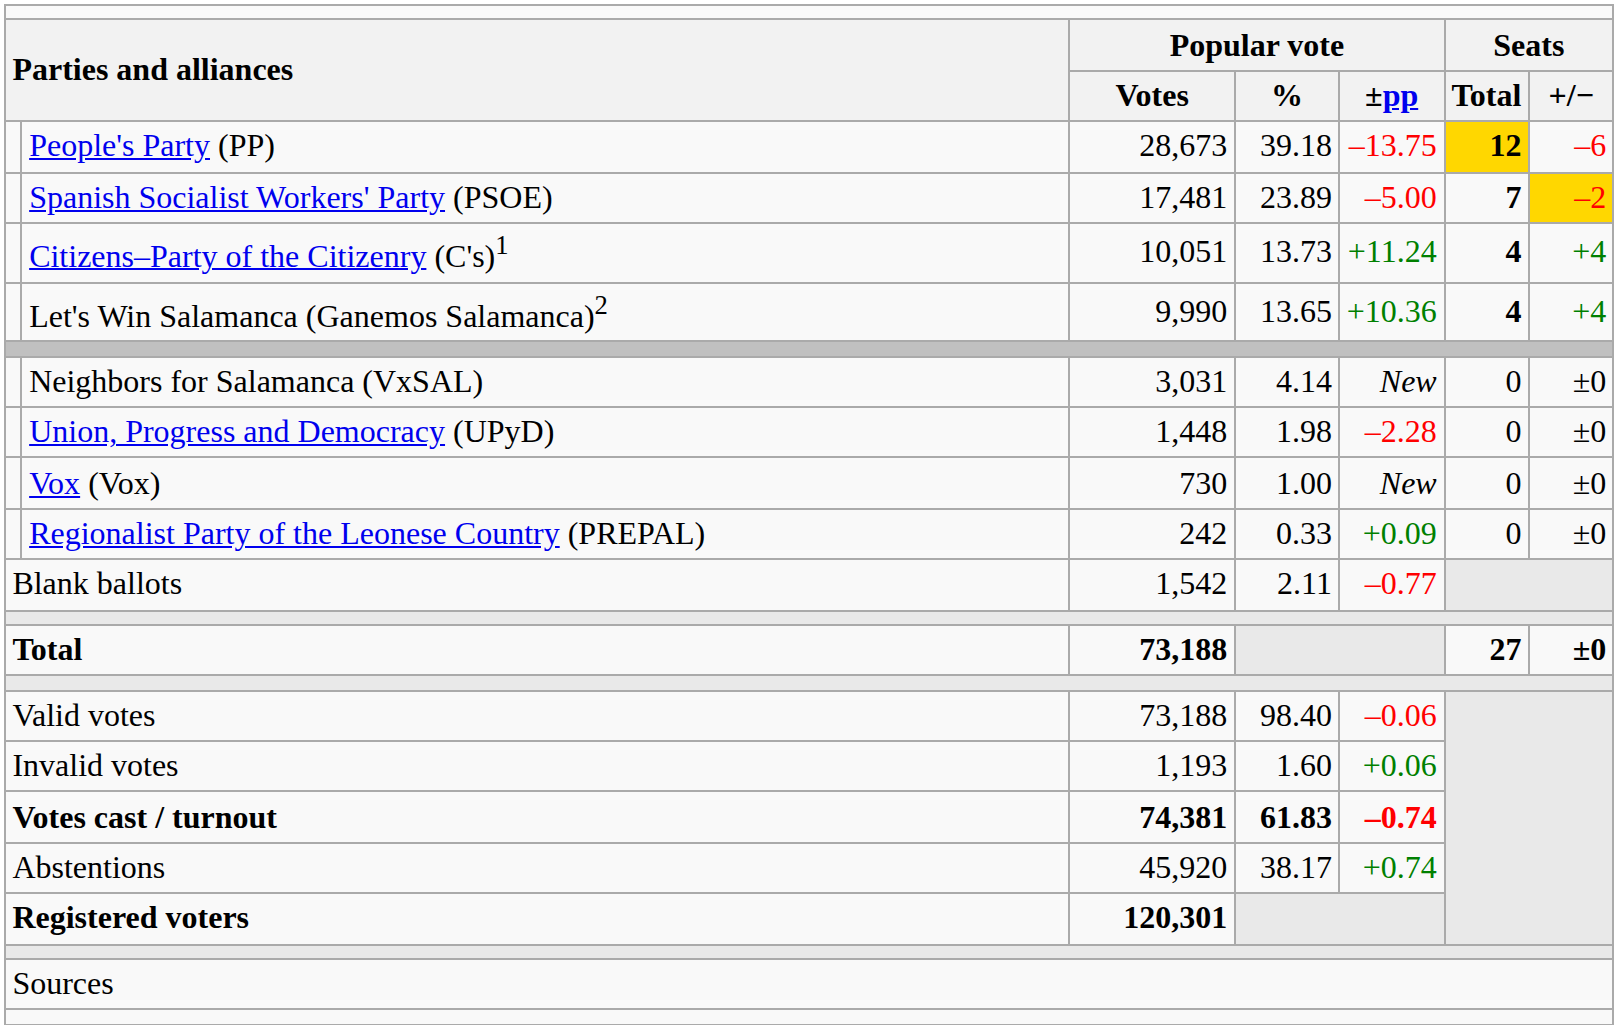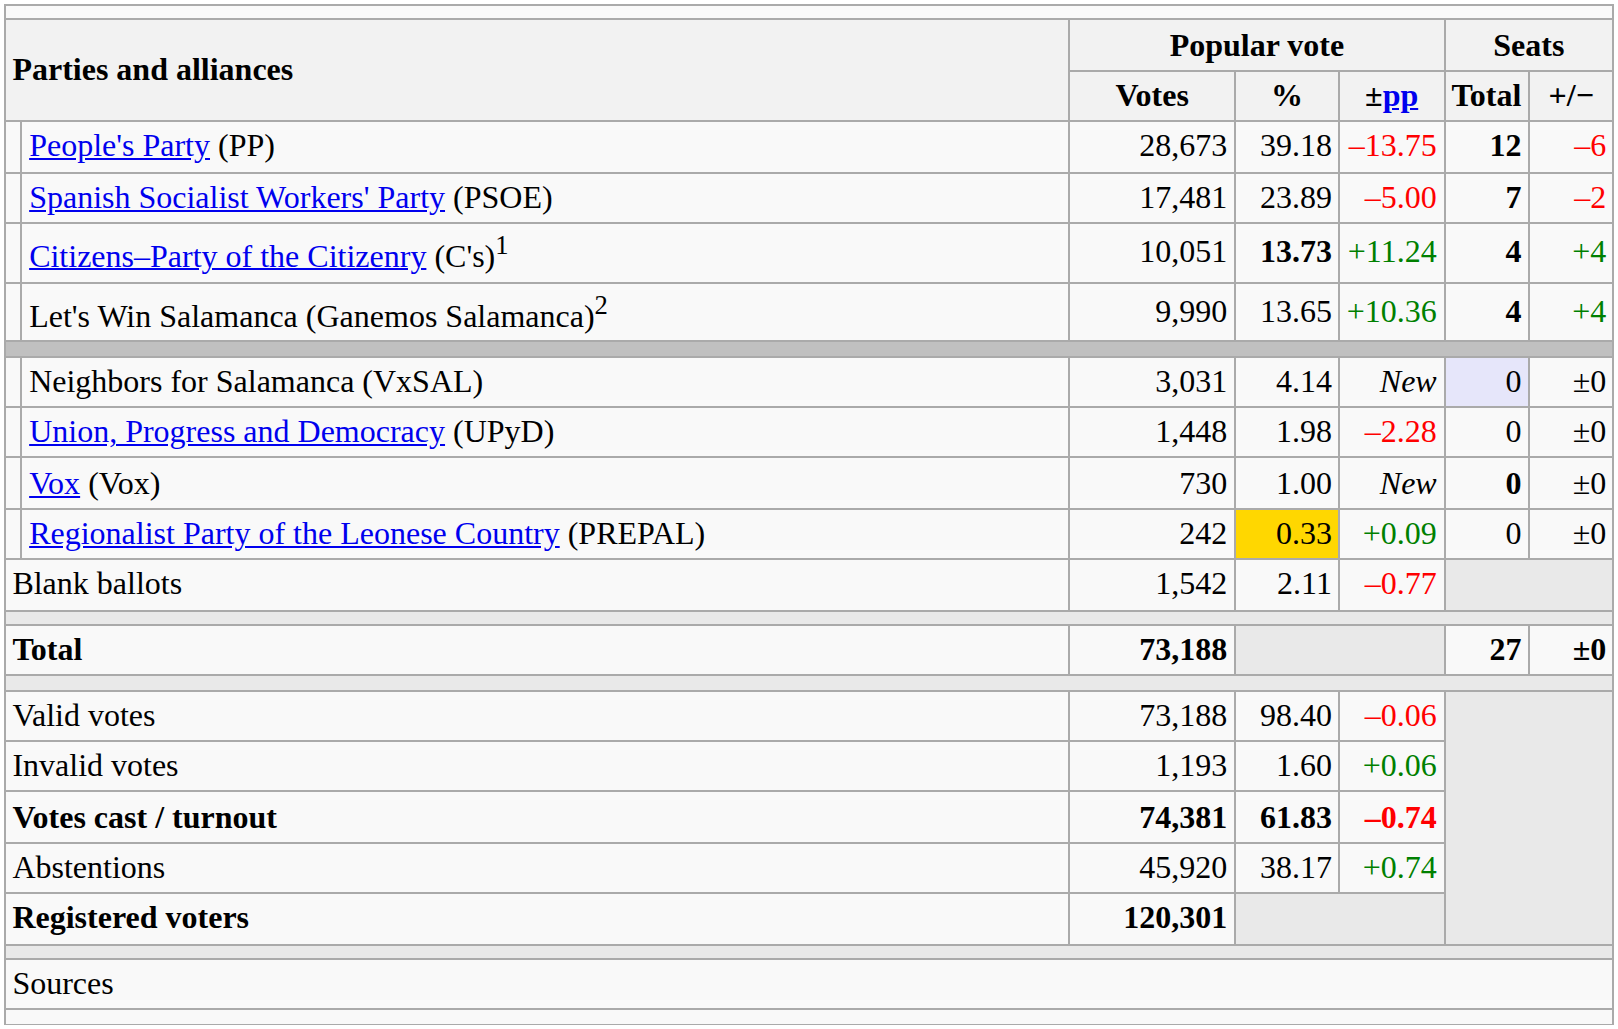(1505, 146) gold background -> (1505, 146) no background
(1590, 196) gold background -> (1590, 196) no background
(1296, 251) normal -> (1296, 251) bold
(1513, 381) no background -> (1513, 381) lavender background
(1513, 482) normal -> (1513, 482) bold
(1304, 533) no background -> (1304, 533) gold background
